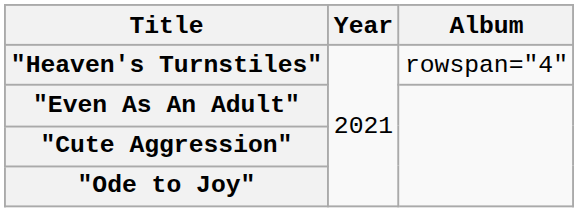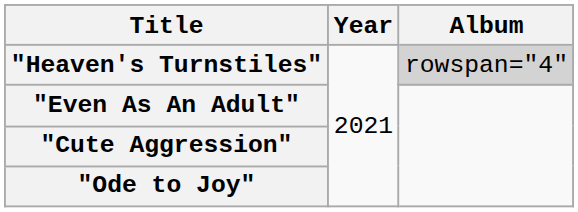(486, 65) no background -> (486, 65) lightgrey background
